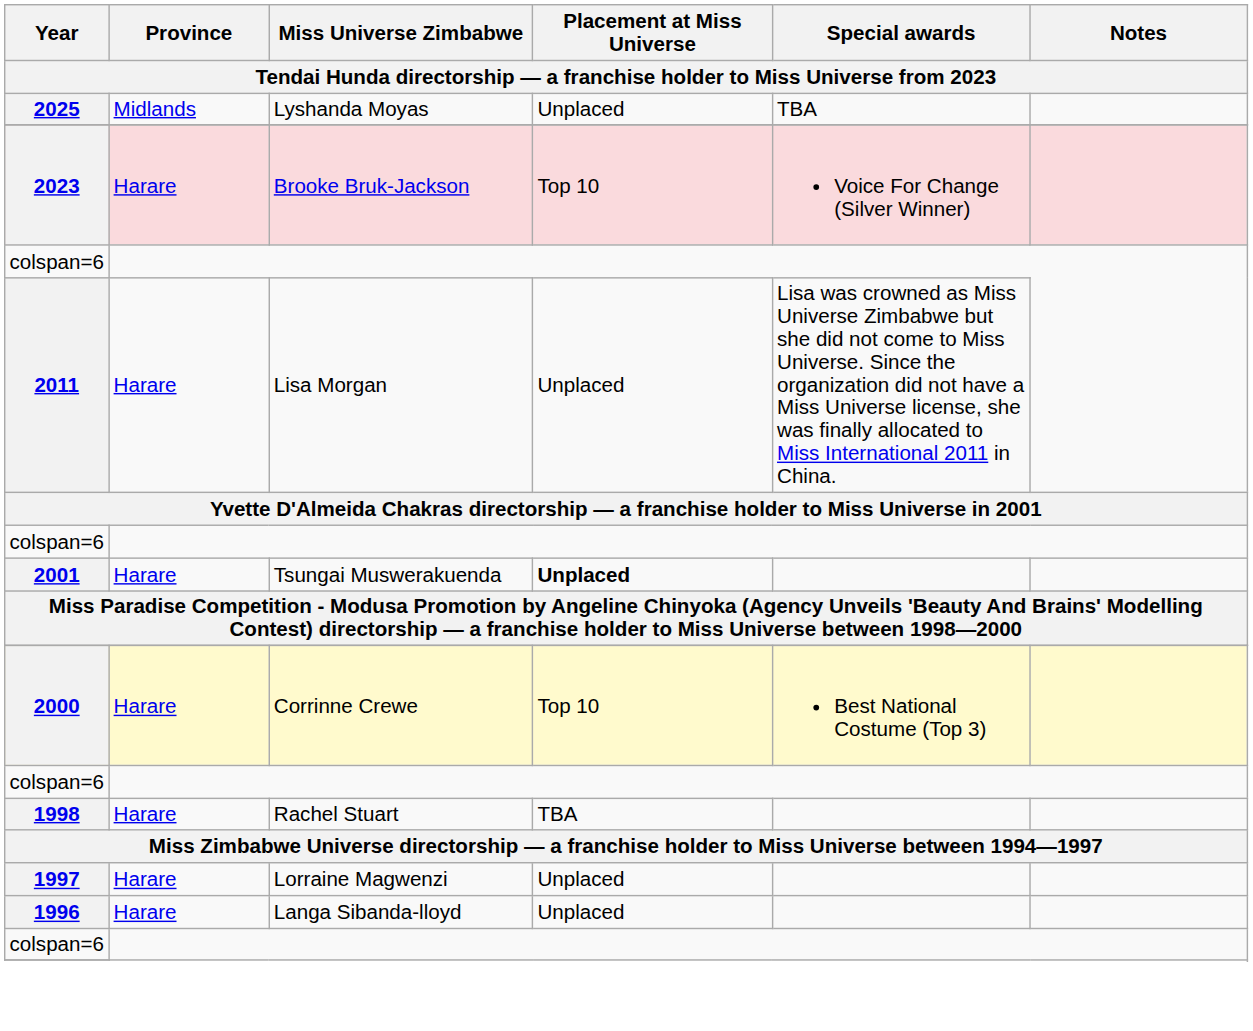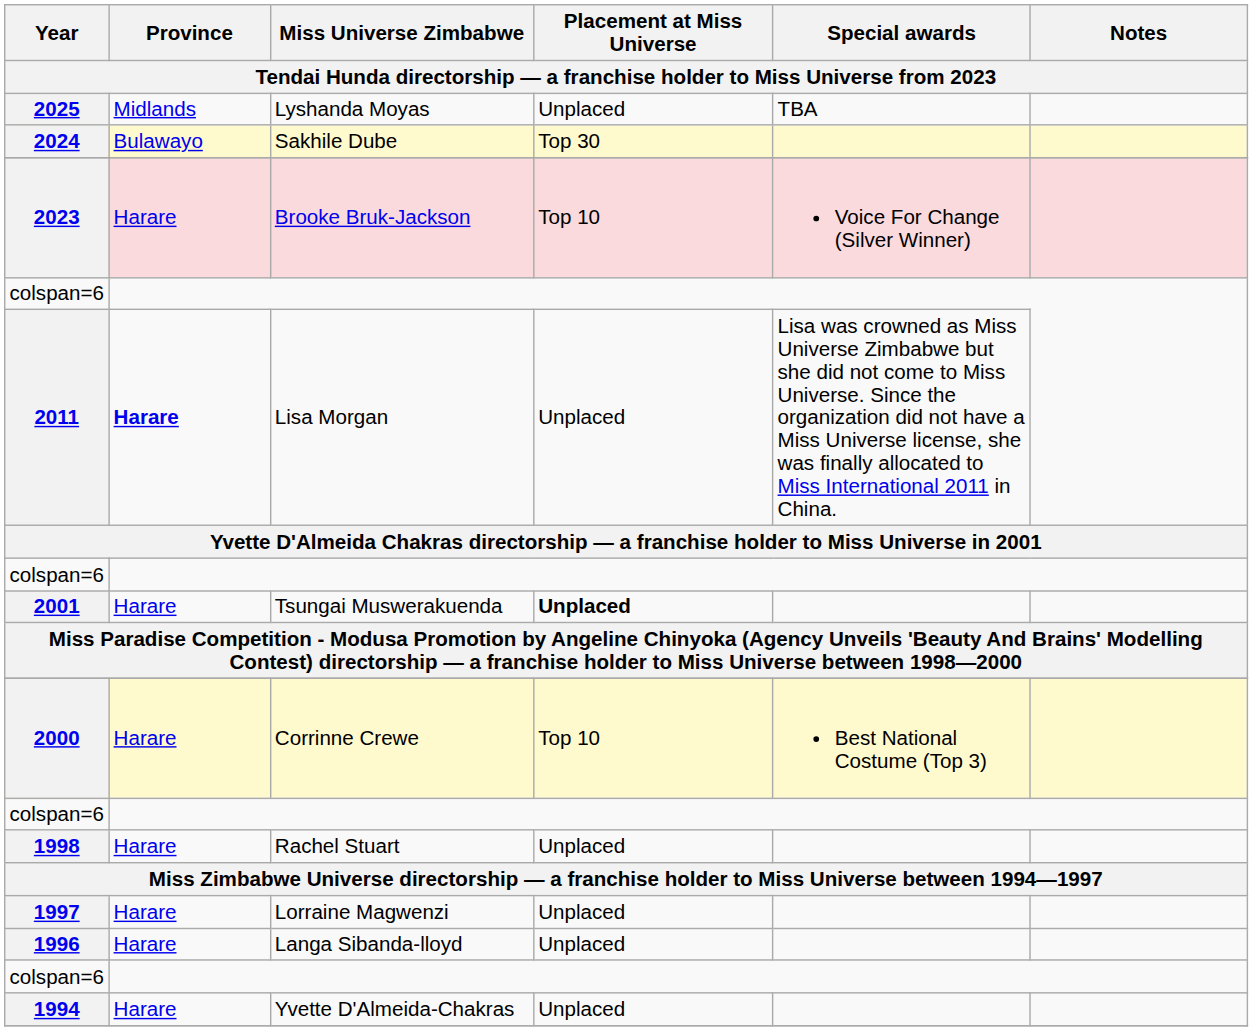+ row: (57, 142)
(145, 385) normal -> (146, 418) bold
(557, 814) TBA -> (582, 847) Unplaced
+ row: (57, 1010)
